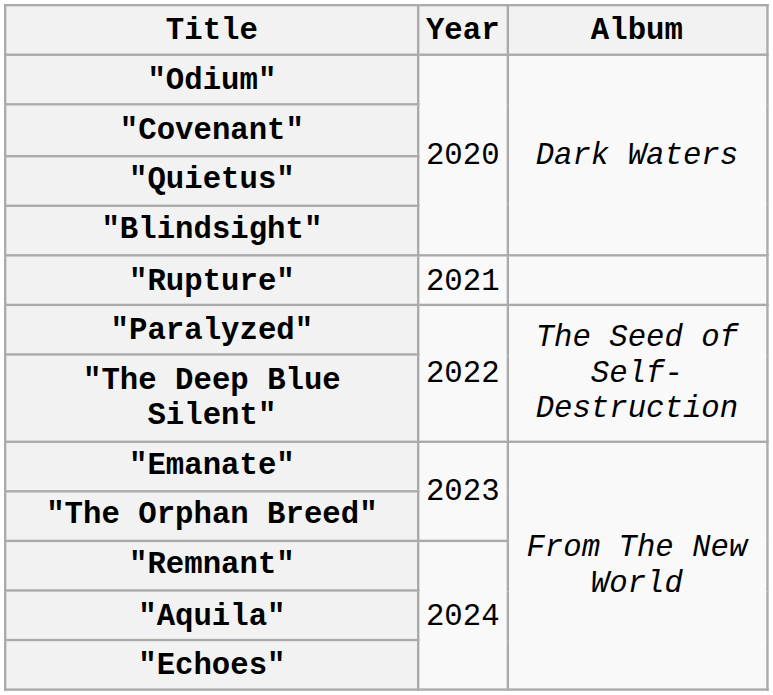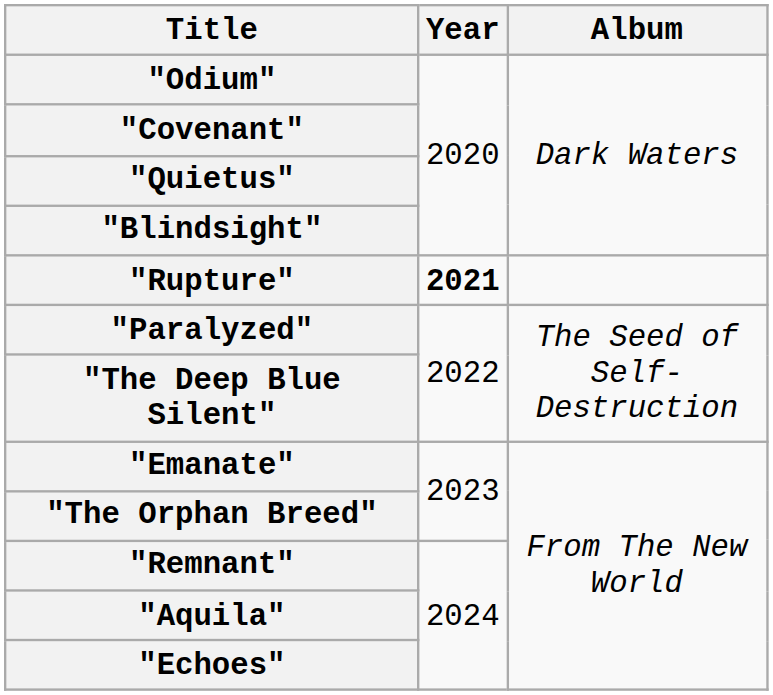(463, 280) normal -> (463, 280) bold
